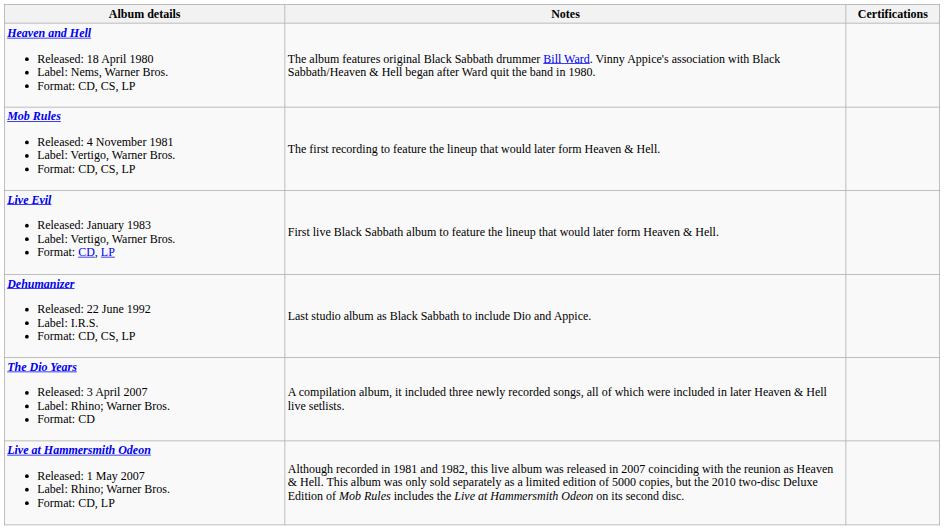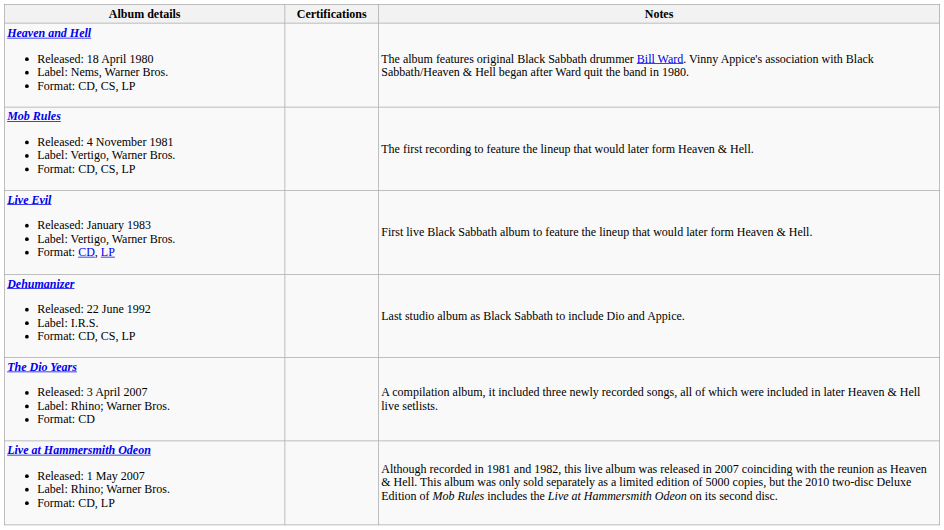columns swapped: (566, 14) <-> (893, 14)
